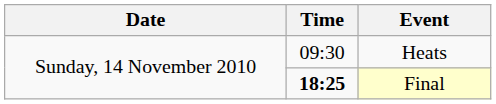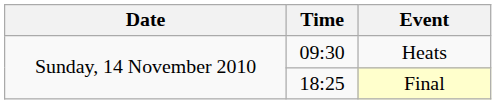(322, 83) bold -> (322, 83) normal
